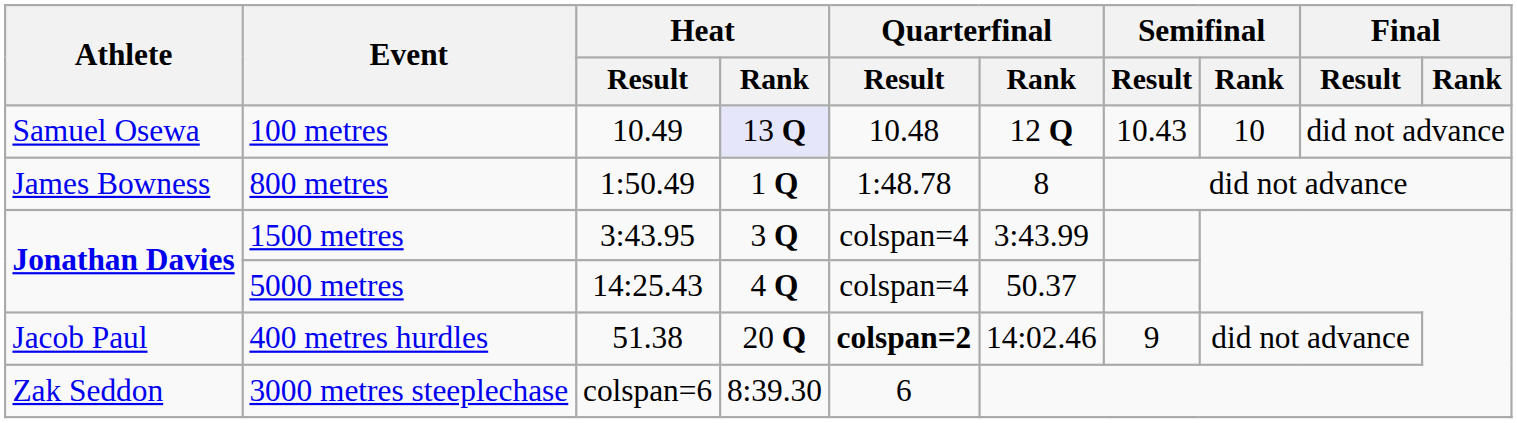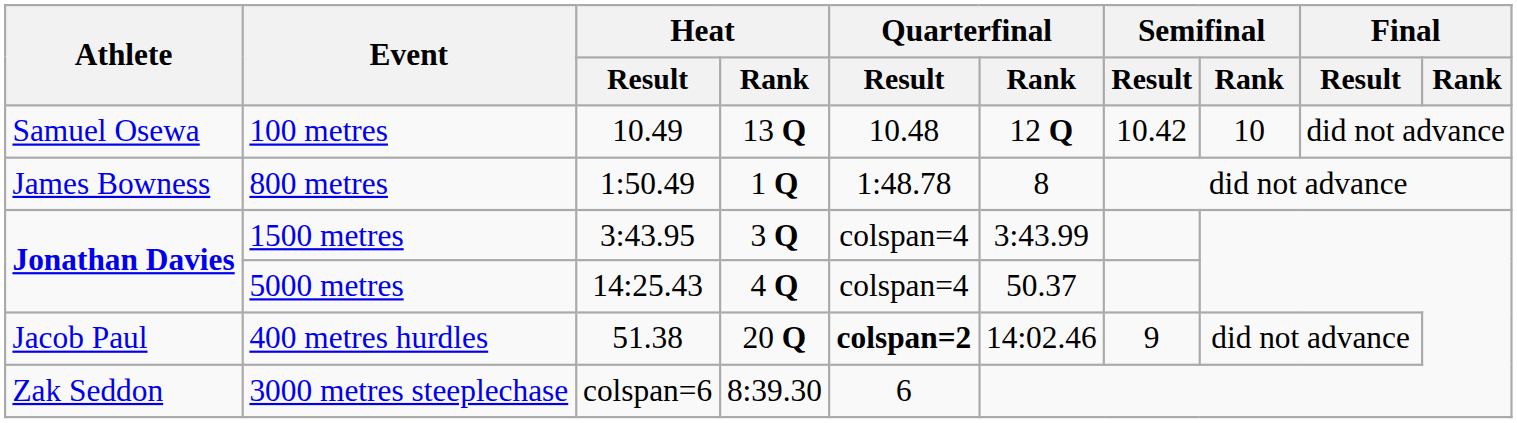(774, 131) lavender background -> (774, 131) no background
(1152, 131) 10.43 -> (1152, 131) 10.42
